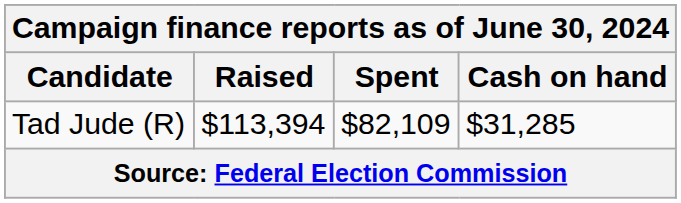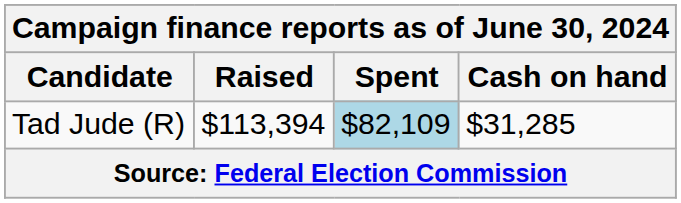(396, 124) no background -> (396, 124) lightblue background
